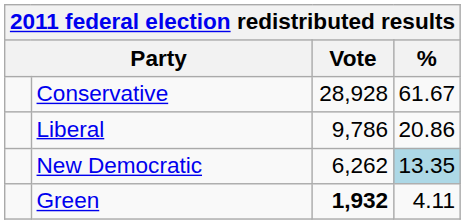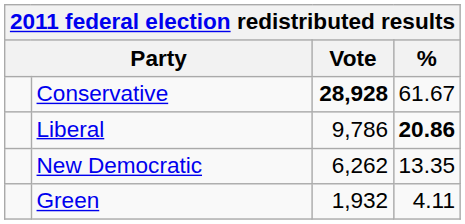(354, 93) normal -> (354, 93) bold
(427, 129) normal -> (427, 129) bold
(427, 165) lightblue background -> (427, 165) no background
(360, 201) bold -> (360, 201) normal
